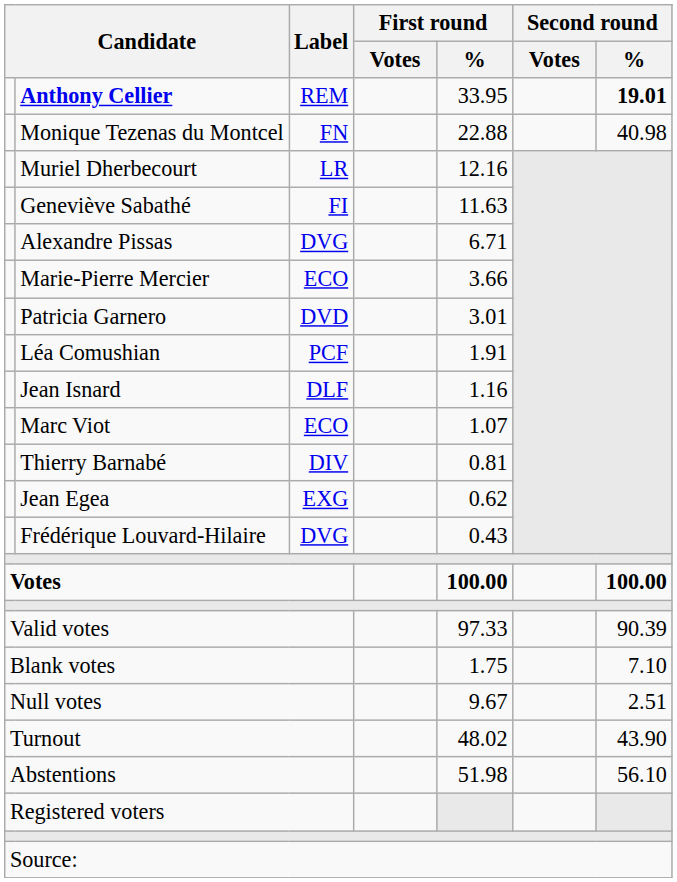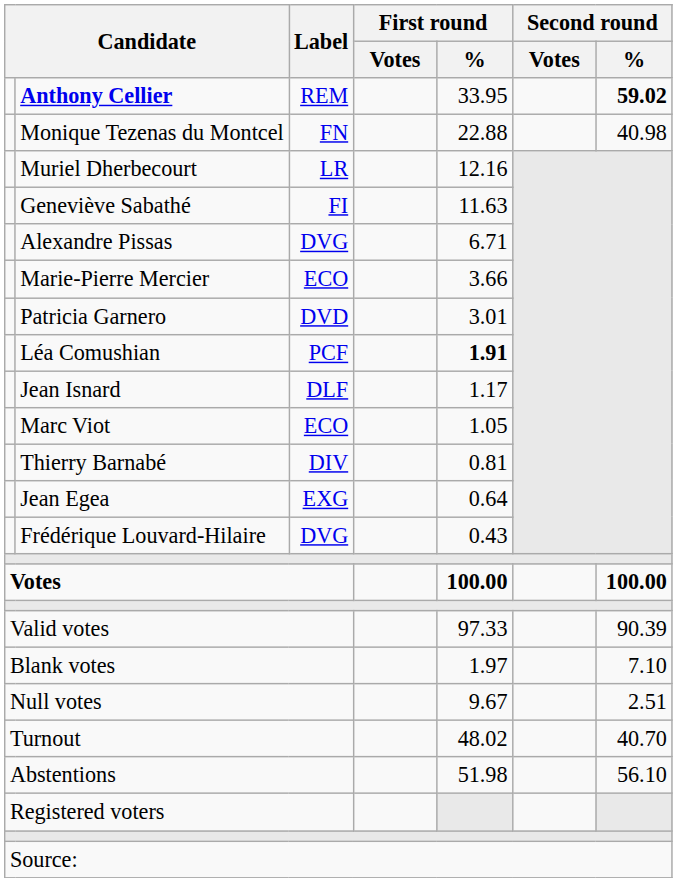(642, 96) 19.01 -> (642, 96) 59.02
(488, 352) normal -> (488, 352) bold
(488, 388) 1.16 -> (488, 388) 1.17
(488, 425) 1.07 -> (488, 425) 1.05
(488, 498) 0.62 -> (488, 498) 0.64
(488, 665) 1.75 -> (488, 665) 1.97
(642, 738) 43.90 -> (642, 738) 40.70
